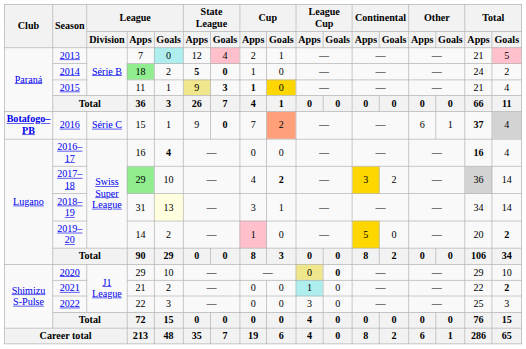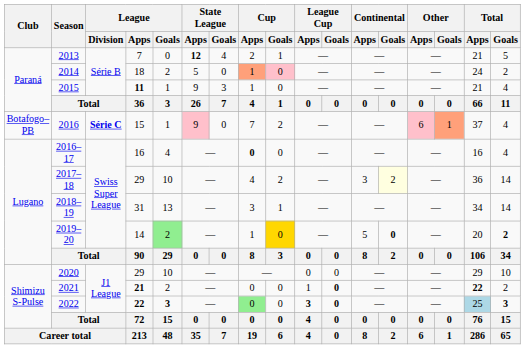(169, 55) paleturquoise background -> (167, 55) no background
(197, 55) normal -> (196, 55) bold
(225, 55) pink background -> (224, 55) no background
(507, 55) pink background -> (506, 55) no background
(140, 71) lightgreen background -> (139, 71) no background
(197, 71) bold -> (196, 71) normal
(225, 71) bold -> (224, 71) normal
(253, 71) no background -> (252, 71) lightsalmon background
(281, 71) no background -> (280, 71) pink background
(140, 87) normal -> (139, 87) bold
(197, 87) khaki background -> (196, 87) no background
(225, 87) bold -> (224, 87) normal
(253, 87) bold -> (252, 87) normal
(281, 87) gold background -> (280, 87) no background
(28, 125) bold -> (28, 125) normal
(107, 125) normal -> (106, 125) bold
(197, 125) no background -> (196, 125) pink background
(225, 125) bold -> (224, 125) normal
(281, 125) lightsalmon background -> (280, 125) no background
(422, 125) no background -> (421, 125) pink background
(450, 125) no background -> (449, 125) lightsalmon background
(479, 125) bold -> (477, 125) normal
(507, 125) lightgrey background -> (506, 125) no background
(169, 152) bold -> (167, 152) normal
(253, 152) normal -> (252, 152) bold
(479, 152) bold -> (477, 152) normal
(140, 180) lightgreen background -> (139, 180) no background
(281, 180) bold -> (280, 180) normal
(366, 180) gold background -> (365, 180) no background
(394, 180) no background -> (393, 180) lightyellow background
(479, 180) lightgrey background -> (477, 180) no background
(169, 207) lightyellow background -> (167, 207) no background
(169, 234) no background -> (167, 234) lightgreen background
(253, 234) pink background -> (252, 234) no background
(281, 234) no background -> (280, 234) gold background
(366, 234) gold background -> (365, 234) no background
(394, 234) normal -> (393, 234) bold
(310, 272) khaki background -> (308, 272) no background
(338, 272) bold -> (337, 272) normal
(140, 288) normal -> (139, 288) bold
(310, 288) paleturquoise background -> (308, 288) no background
(338, 288) normal -> (337, 288) bold
(479, 288) normal -> (477, 288) bold
(507, 288) bold -> (506, 288) normal
(140, 304) normal -> (139, 304) bold
(169, 304) normal -> (167, 304) bold
(253, 304) no background -> (252, 304) lightgreen background
(310, 304) normal -> (308, 304) bold
(338, 304) normal -> (337, 304) bold
(479, 304) no background -> (477, 304) lightblue background
(507, 304) normal -> (506, 304) bold
